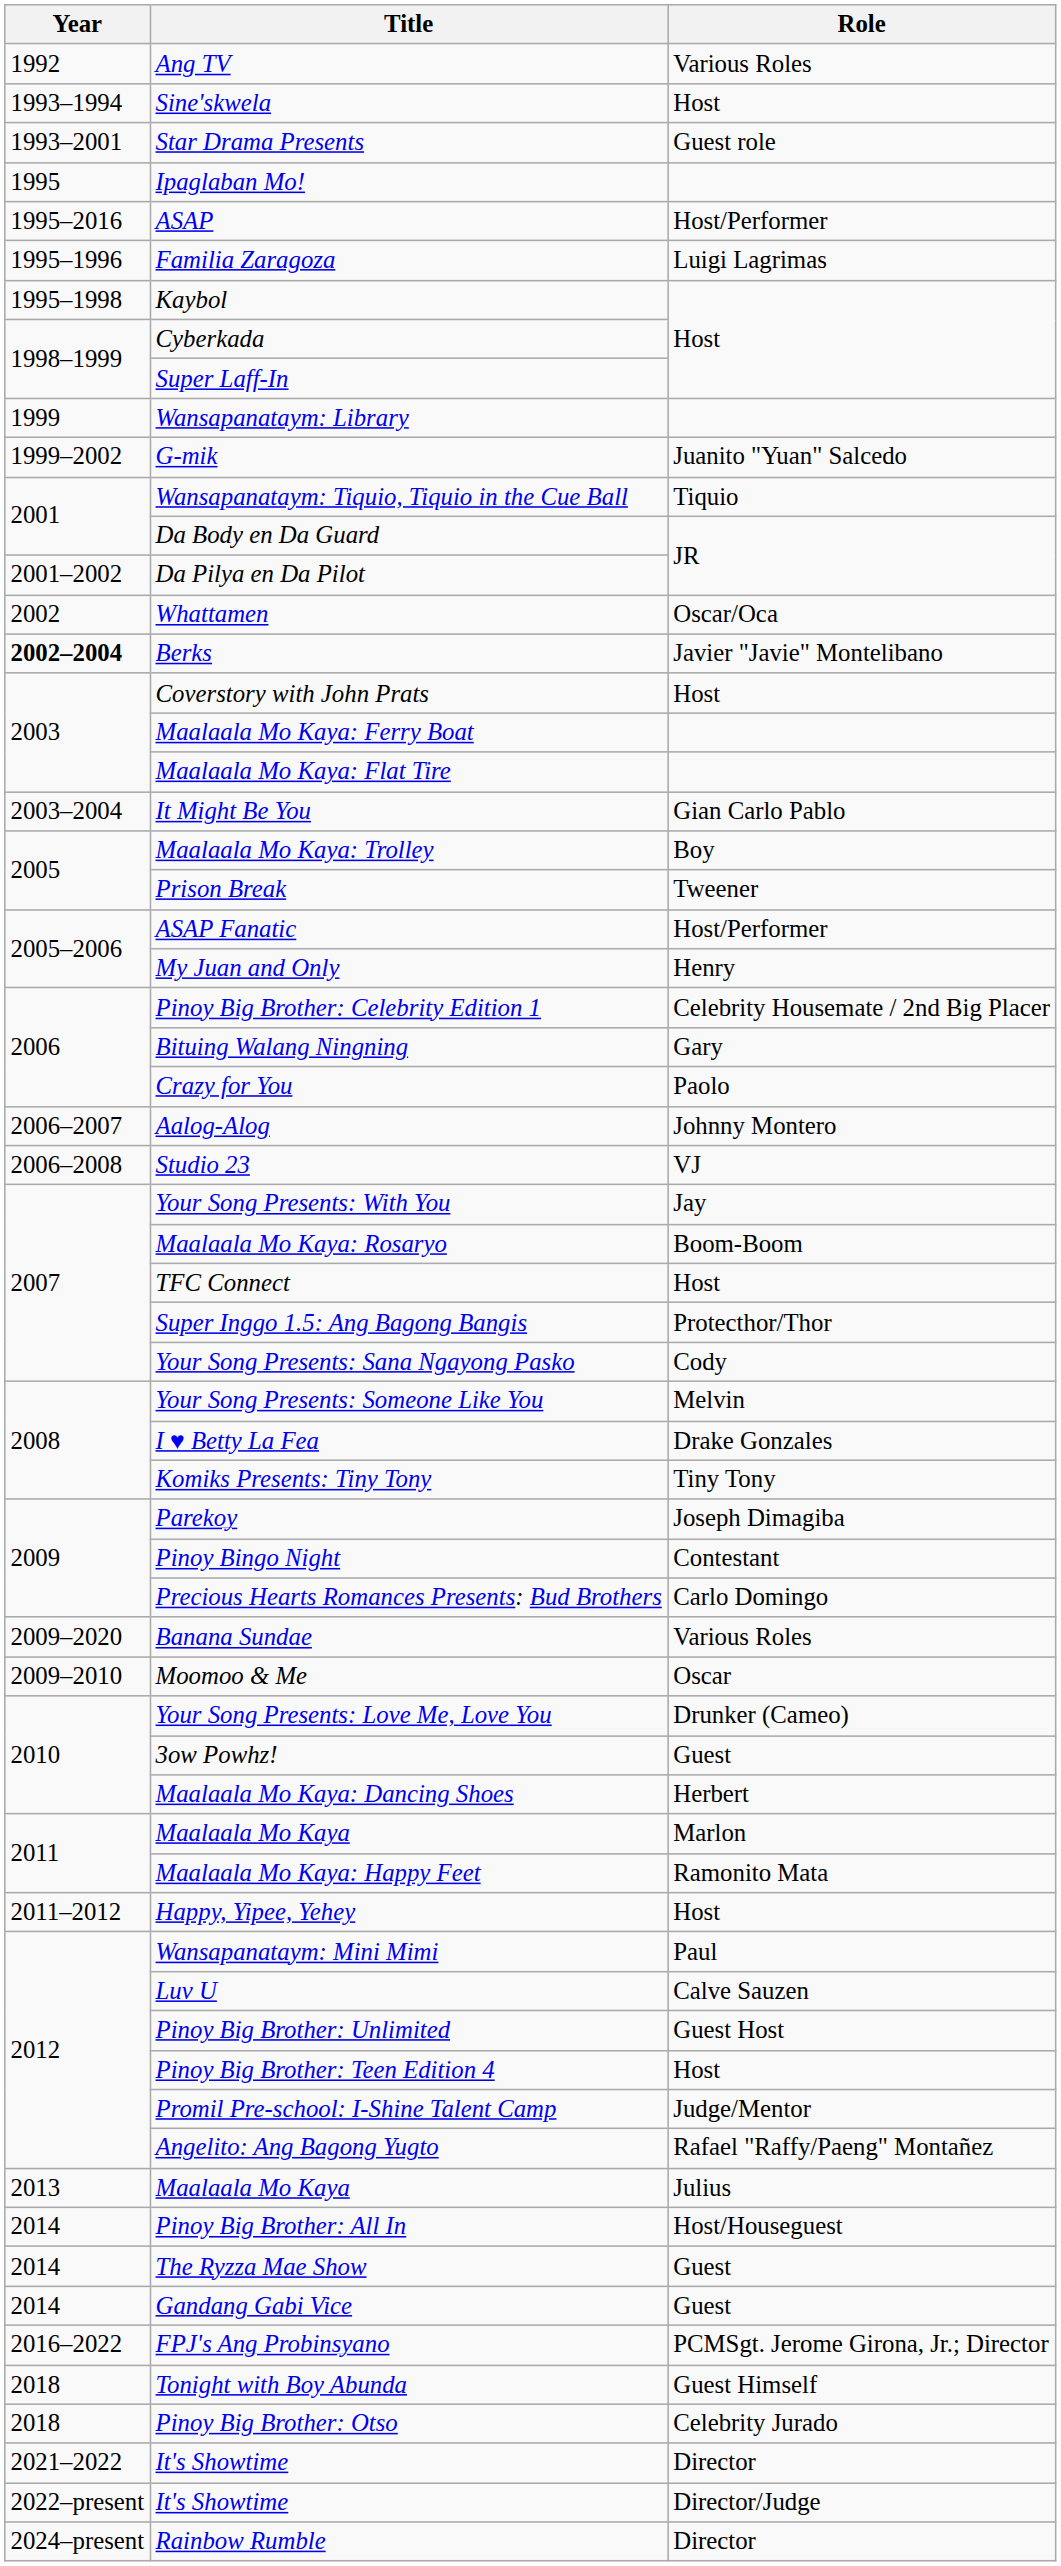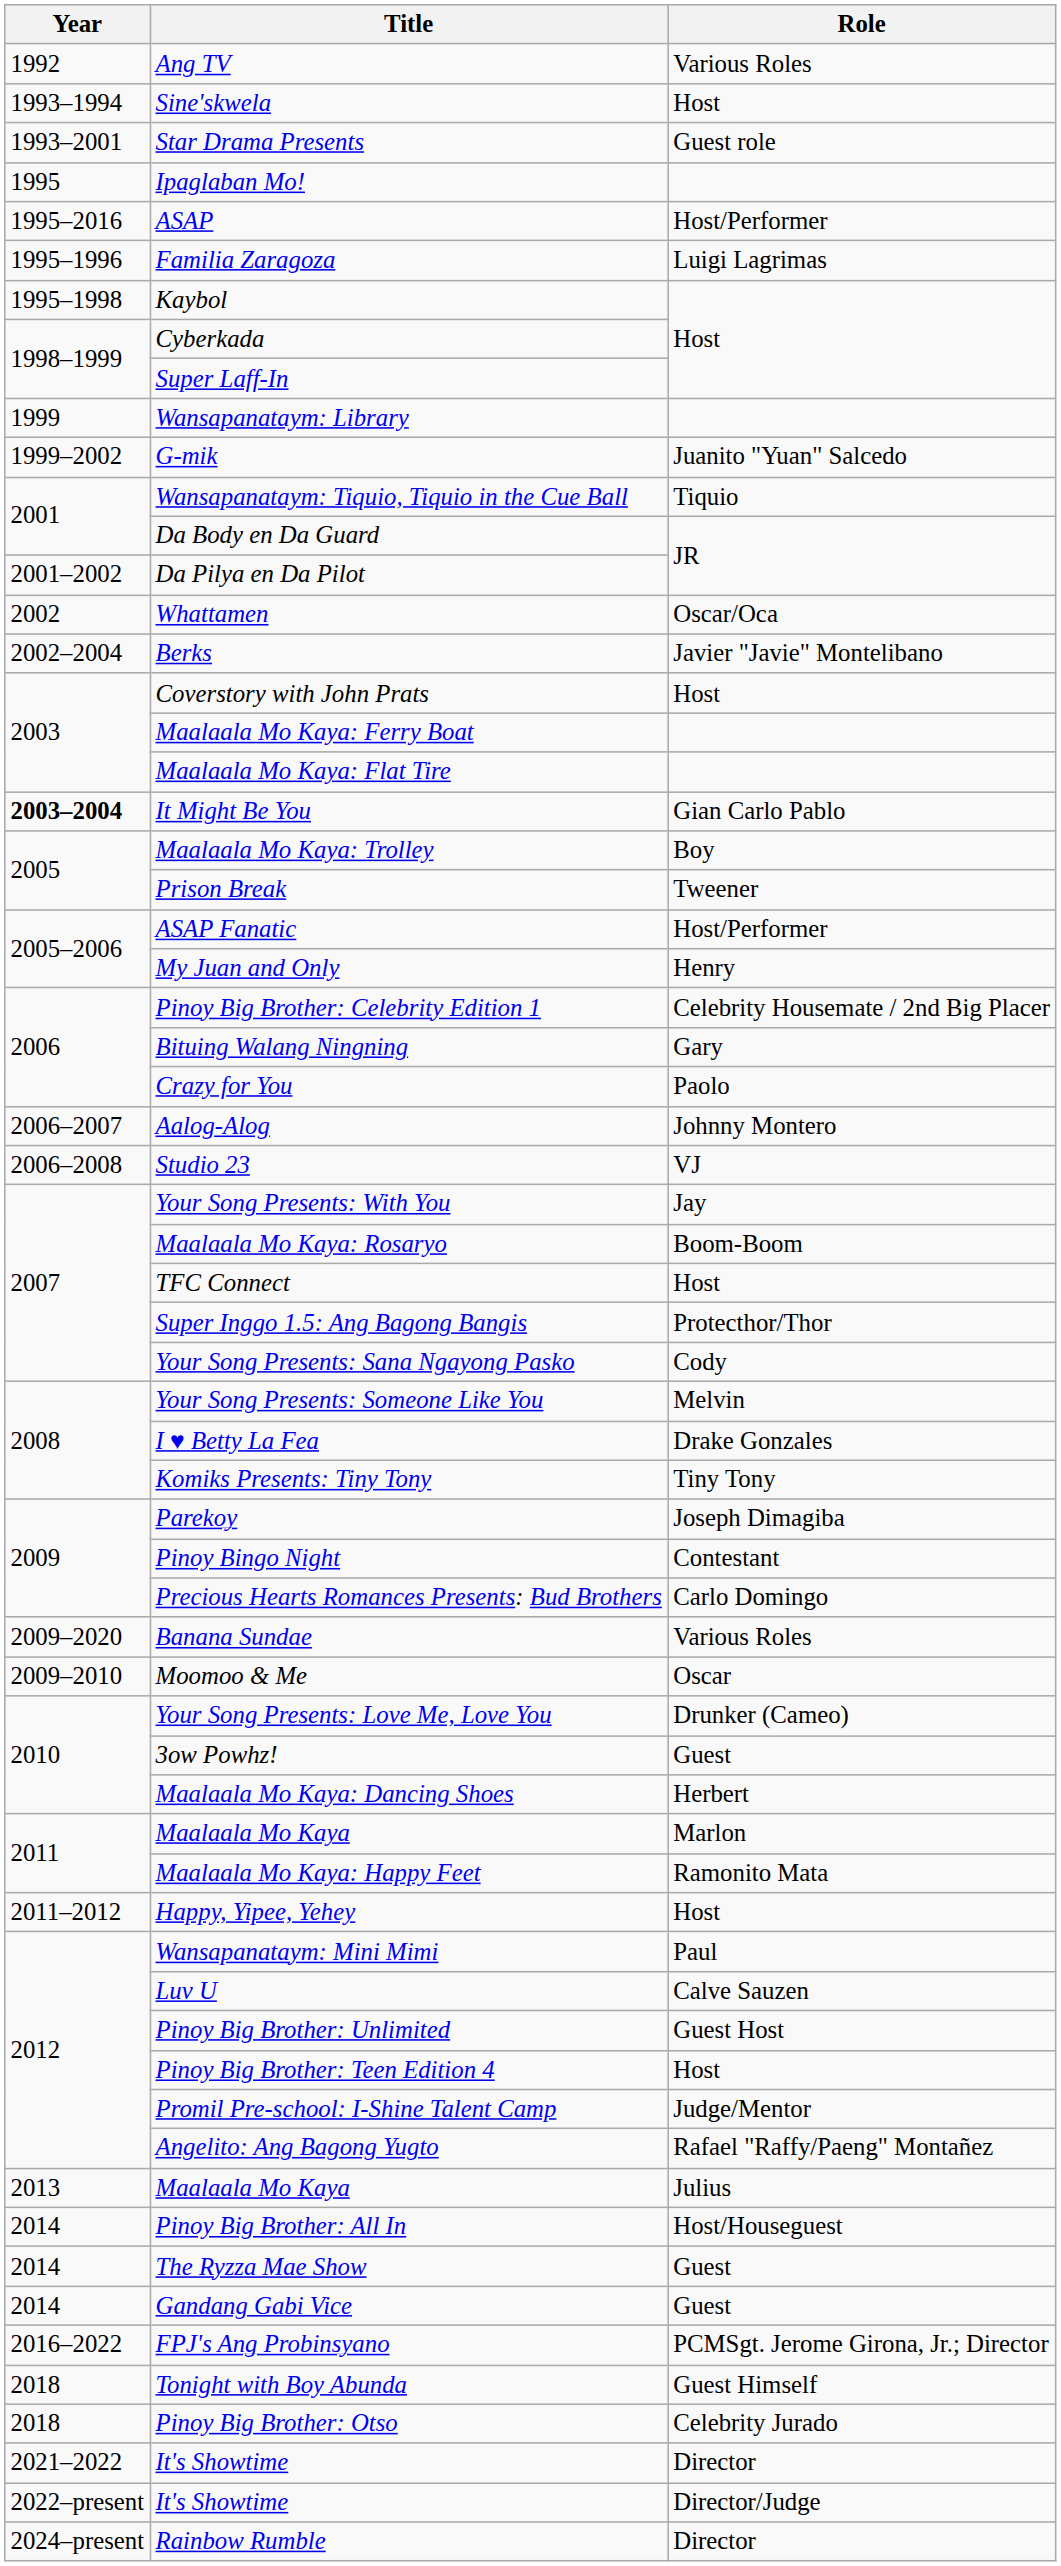(66, 653) bold -> (66, 653) normal
(66, 810) normal -> (66, 810) bold
